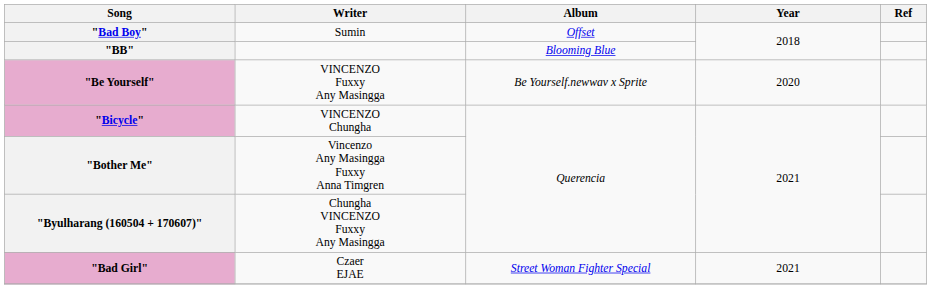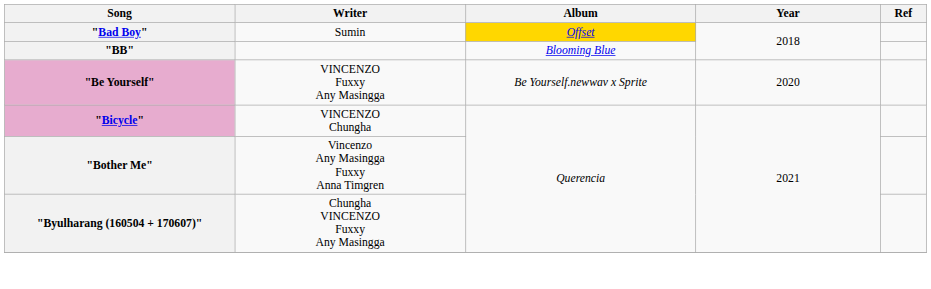(581, 32) no background -> (581, 32) gold background
- row: (120, 268)
